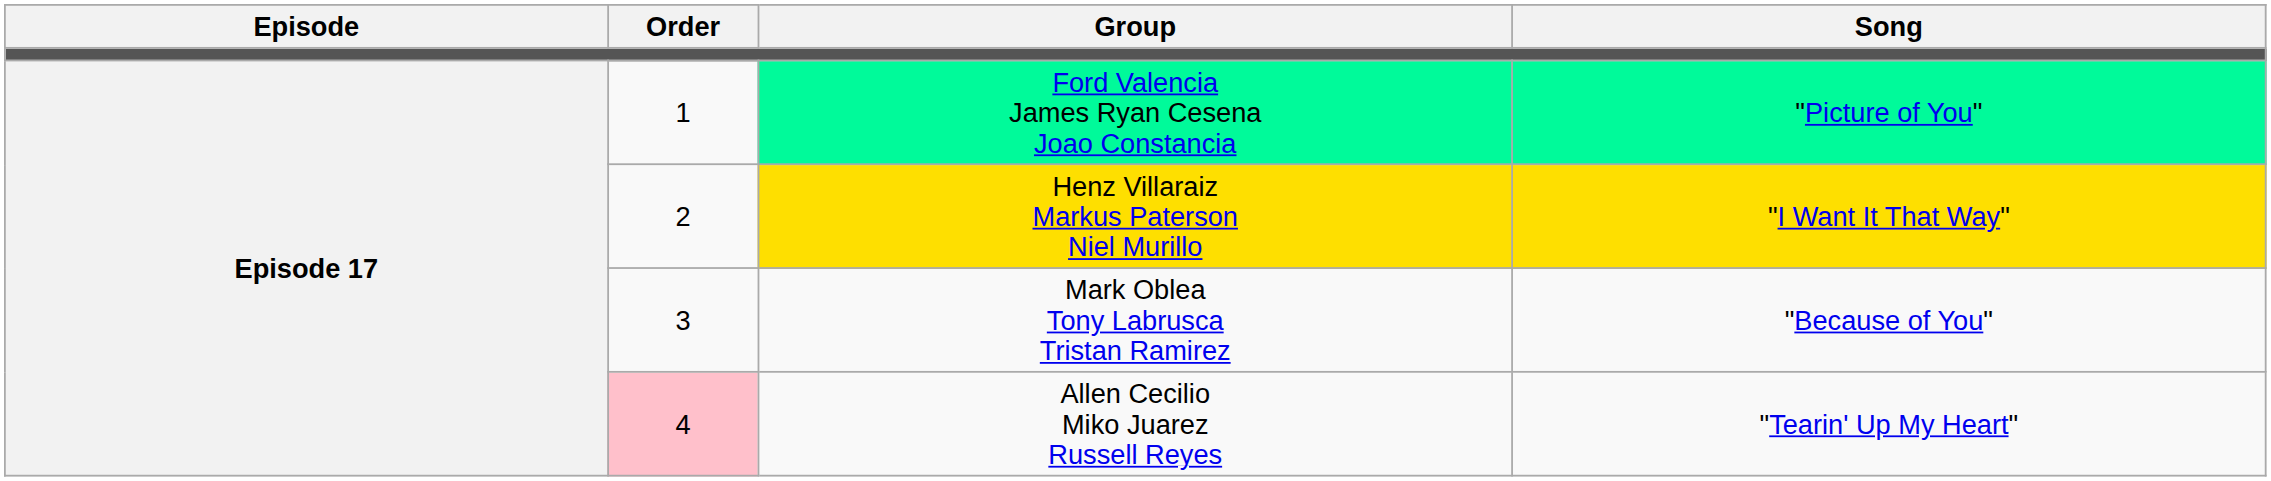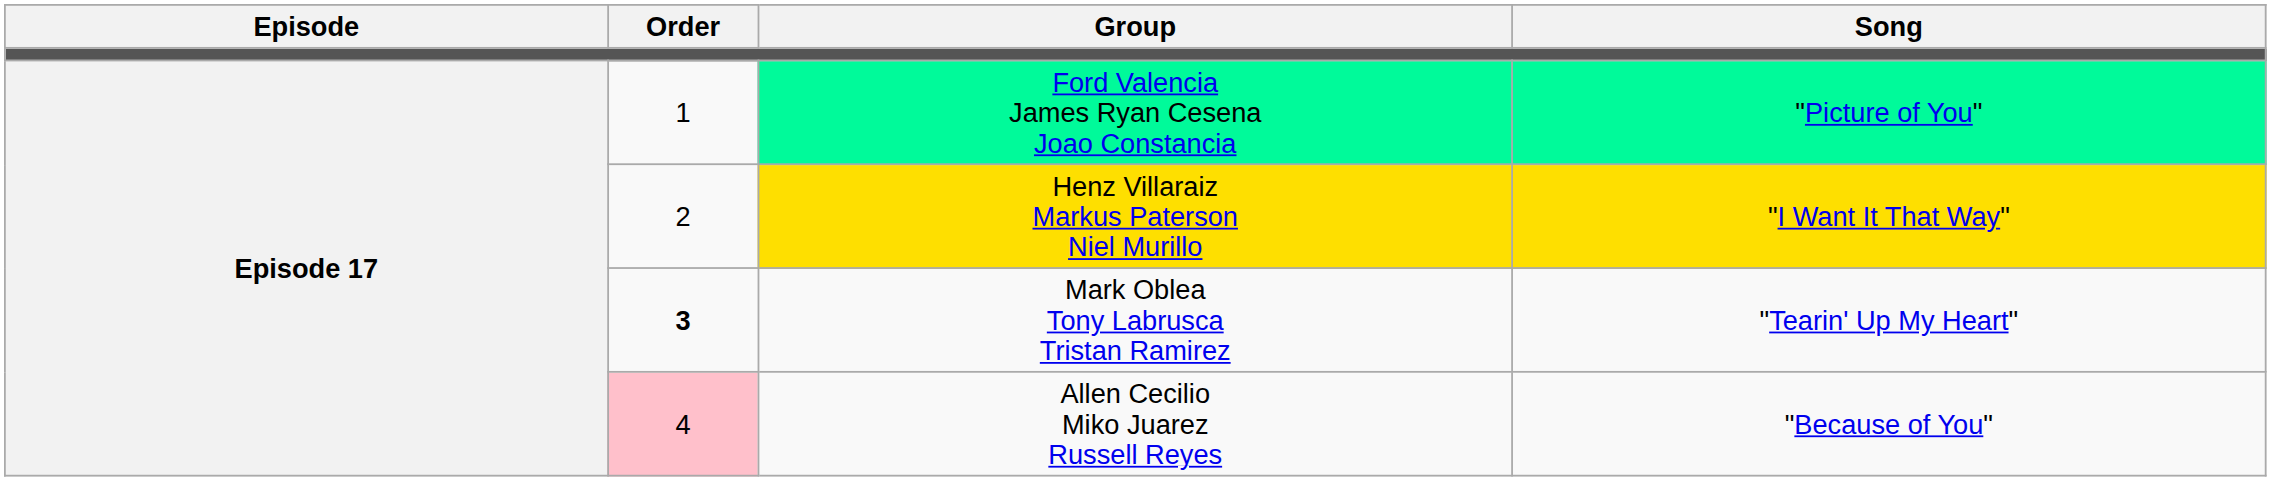(683, 321) normal -> (683, 321) bold
(1889, 321) "Because of You" -> (1889, 321) "Tearin' Up My Heart"
(1889, 425) "Tearin' Up My Heart" -> (1889, 425) "Because of You"
